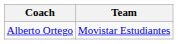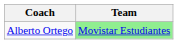(124, 30) no background -> (124, 30) lightgreen background
